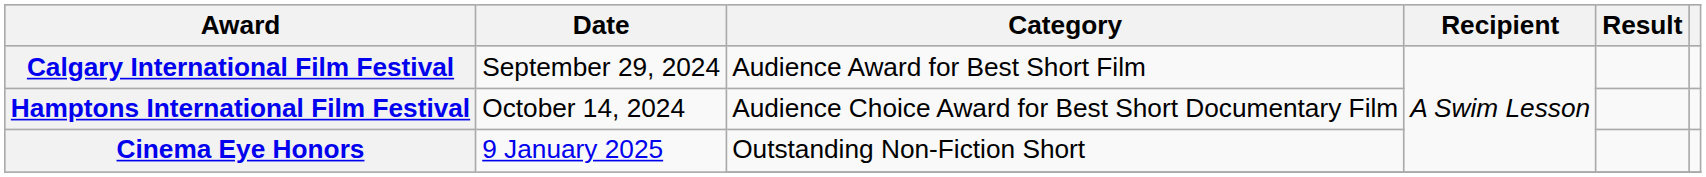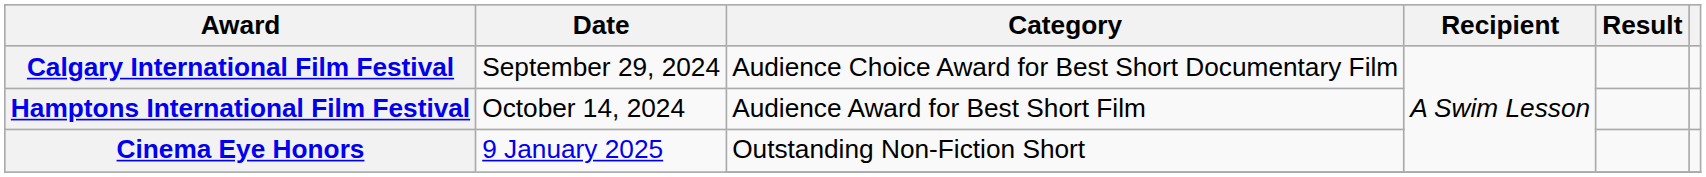(939, 66) Audience Award for Best Short Film -> (1065, 66) Audience Choice Award for Best Short Documentary Film
(1065, 108) Audience Choice Award for Best Short Documentary Film -> (939, 108) Audience Award for Best Short Film
